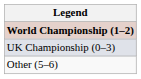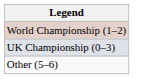(70, 30) bold -> (67, 30) normal
